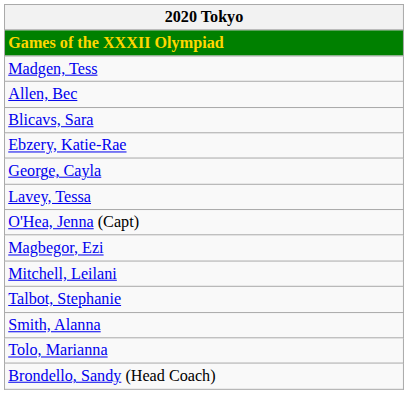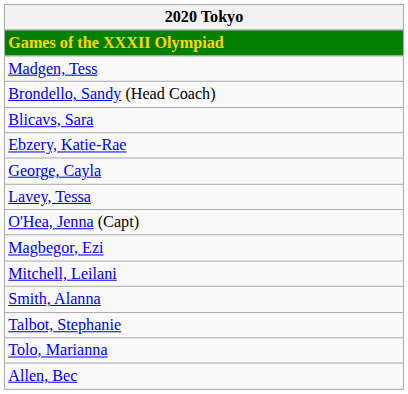(43, 94) Allen, Bec -> (112, 94) Brondello, Sandy (Head Coach)
(65, 299) Talbot, Stephanie -> (54, 299) Smith, Alanna
(54, 324) Smith, Alanna -> (65, 324) Talbot, Stephanie
(112, 376) Brondello, Sandy (Head Coach) -> (43, 376) Allen, Bec
